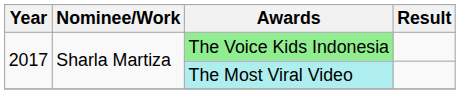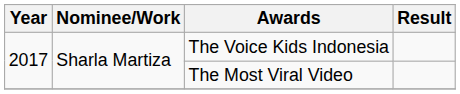(289, 46) lightgreen background -> (289, 46) no background
(271, 74) paleturquoise background -> (271, 74) no background
